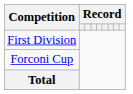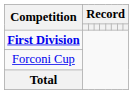(42, 39) normal -> (43, 39) bold
